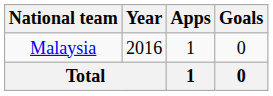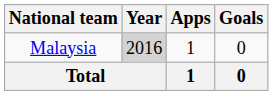(144, 47) no background -> (144, 47) lightgrey background
